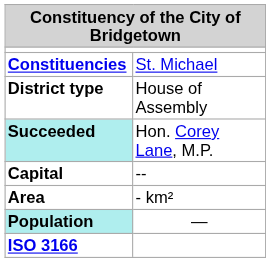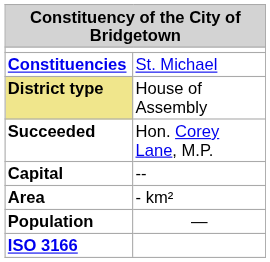(56, 88) no background -> (56, 88) khaki background
(52, 131) paleturquoise background -> (52, 131) no background
(51, 221) paleturquoise background -> (51, 221) no background
